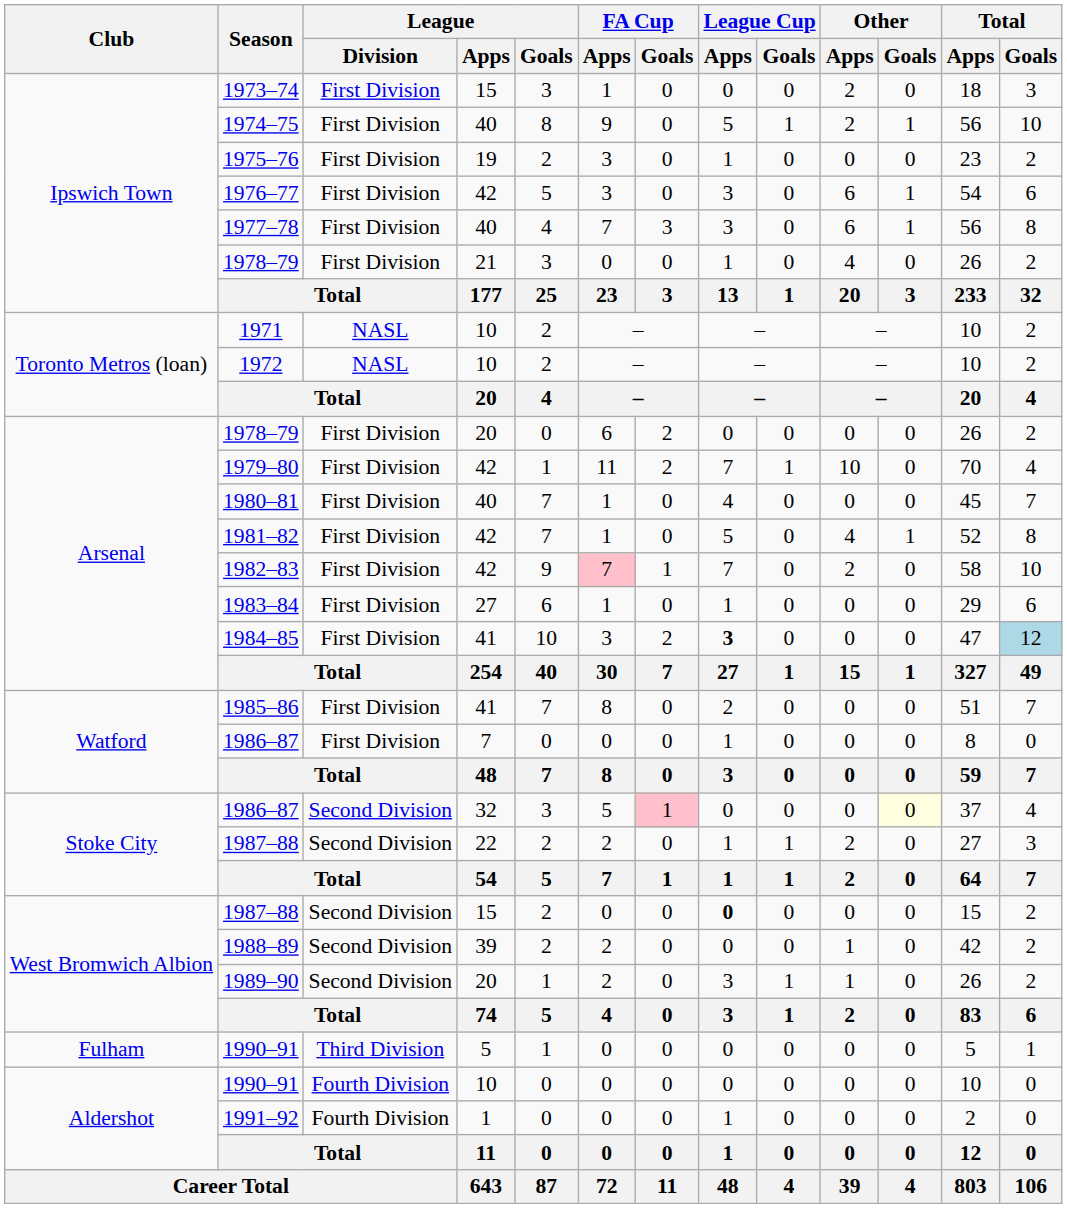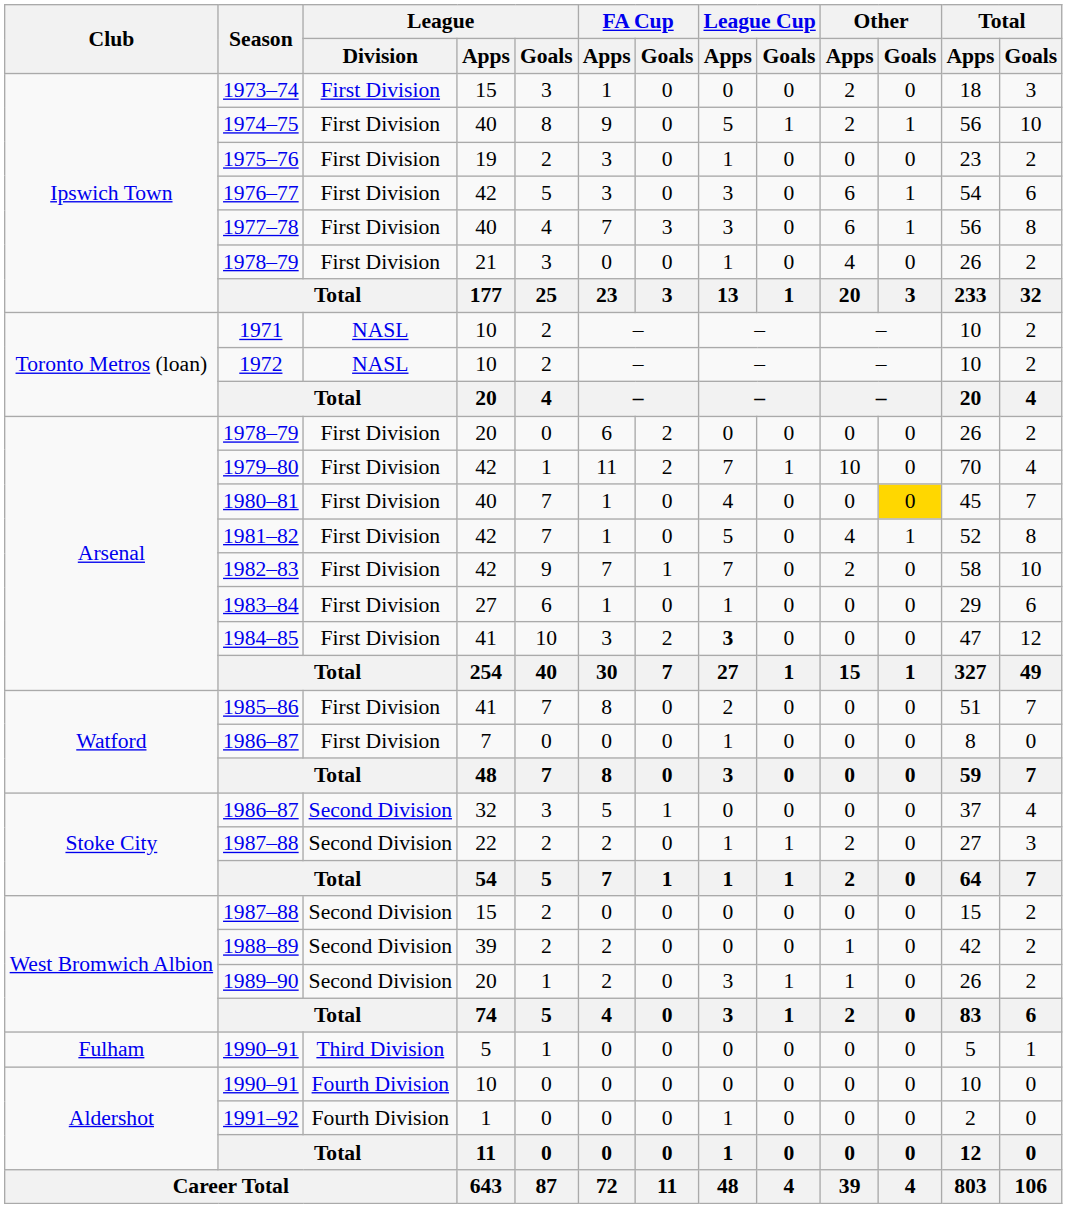(910, 501) no background -> (910, 501) gold background
(607, 569) pink background -> (607, 569) no background
(1031, 638) lightblue background -> (1031, 638) no background
(667, 809) pink background -> (667, 809) no background
(910, 809) lightyellow background -> (910, 809) no background
(728, 912) bold -> (728, 912) normal
